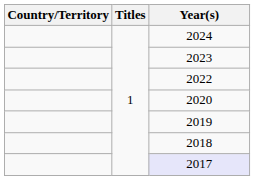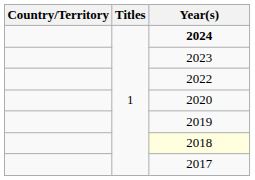(199, 36) normal -> (199, 36) bold
(199, 142) no background -> (199, 142) lightyellow background
(199, 163) lavender background -> (199, 163) no background
